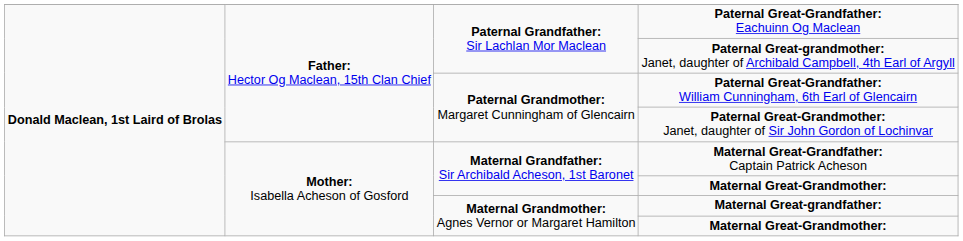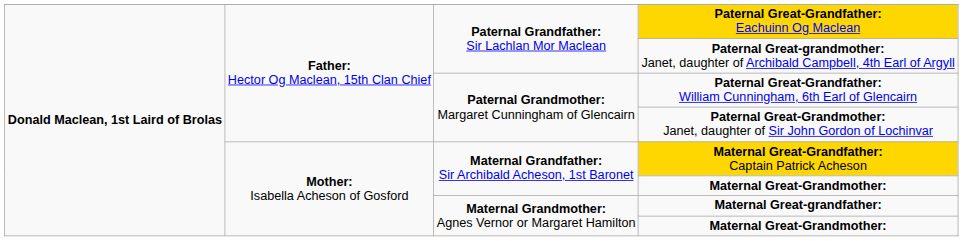(798, 21) no background -> (798, 21) gold background
(798, 158) no background -> (798, 158) gold background
